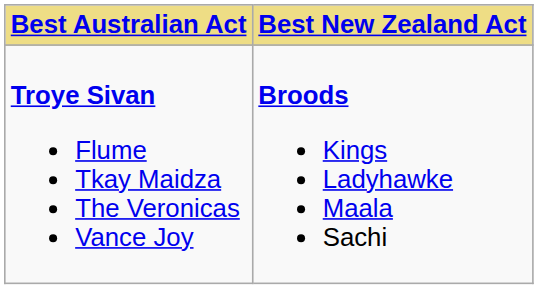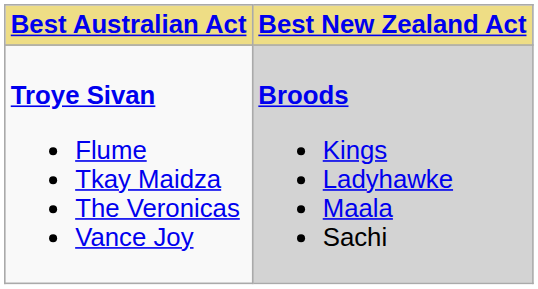(392, 166) no background -> (392, 166) lightgrey background
